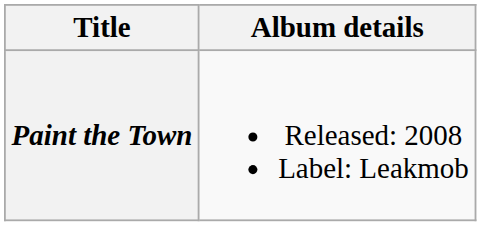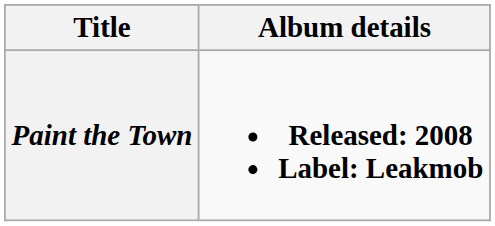(337, 152) normal -> (345, 152) bold
